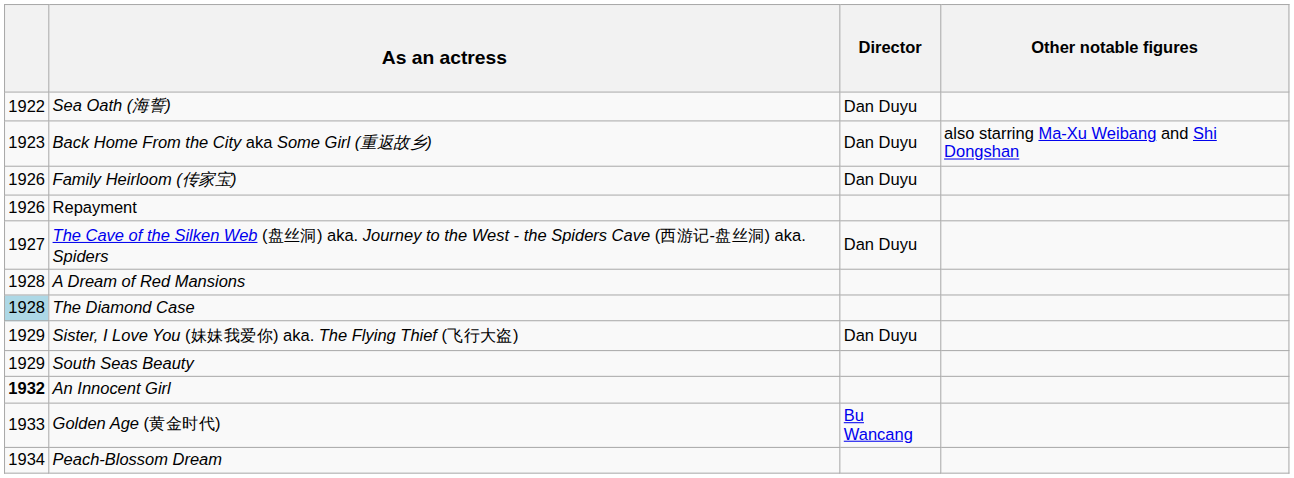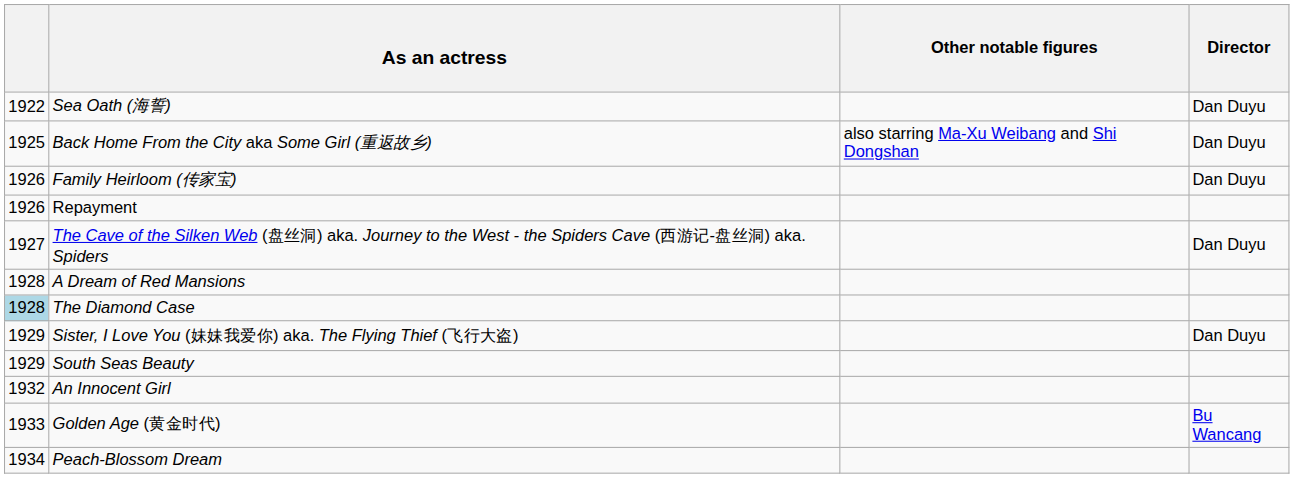columns swapped: (890, 48) <-> (1115, 48)
(27, 143) 1923 -> (27, 143) 1925
(27, 389) bold -> (27, 389) normal
